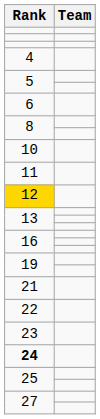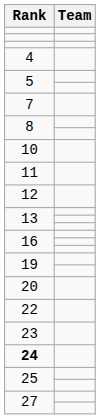(29, 105) 6 -> (29, 105) 7
(29, 196) gold background -> (29, 196) no background
(29, 288) 21 -> (29, 288) 20
